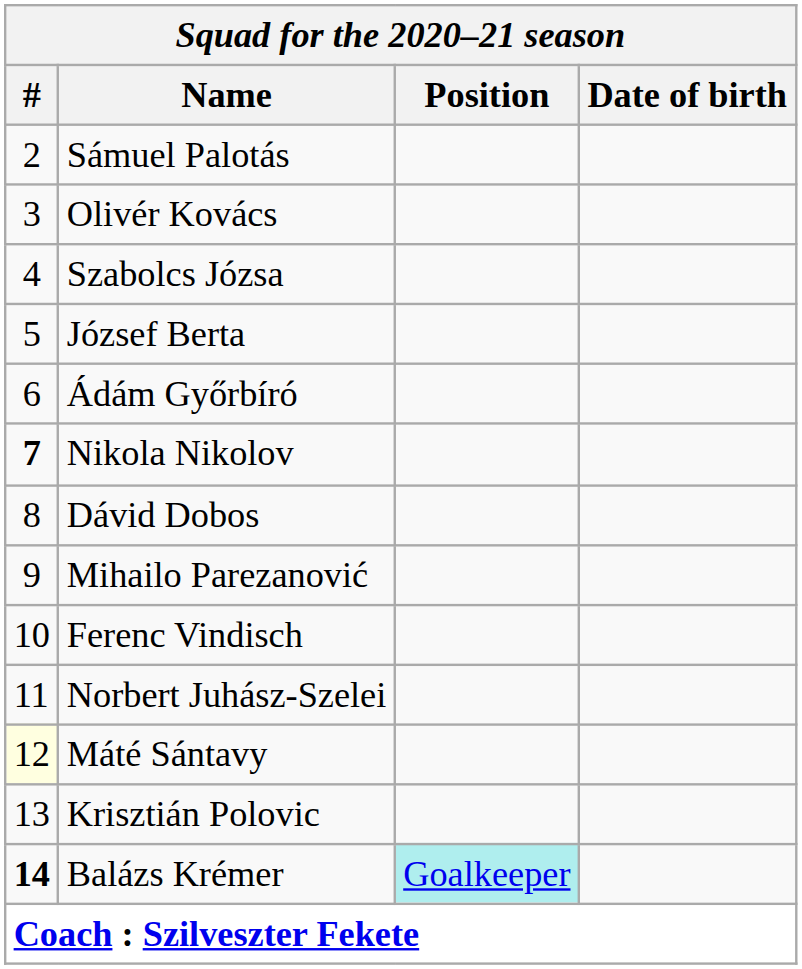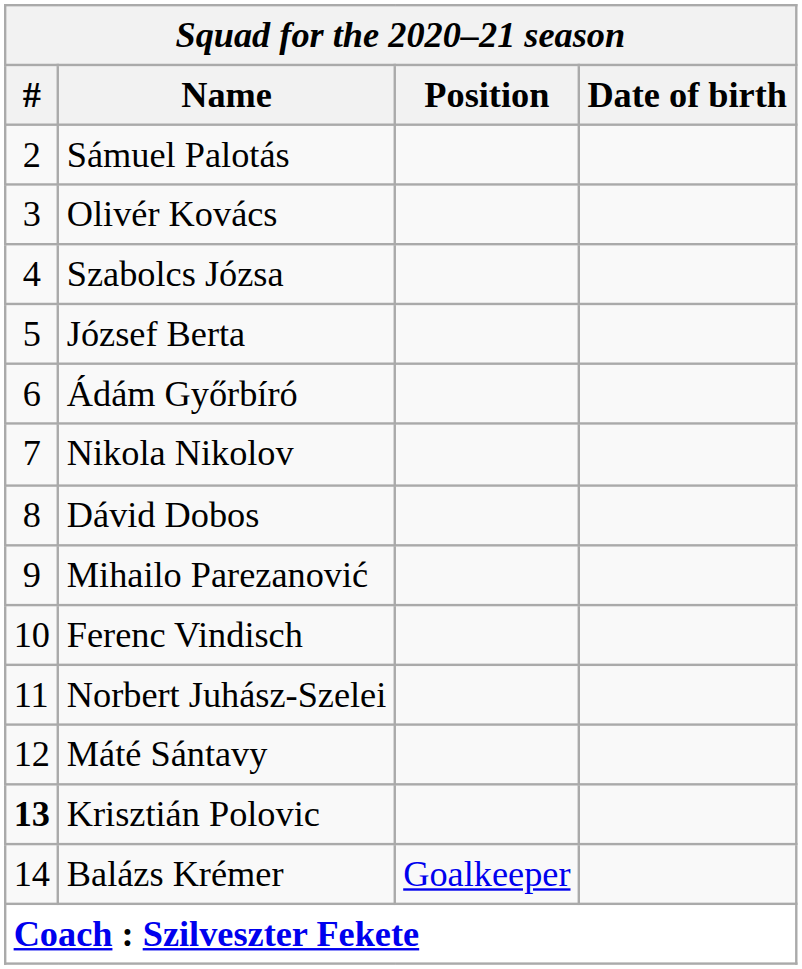(32, 453) bold -> (32, 453) normal
(32, 753) lightyellow background -> (32, 753) no background
(32, 813) normal -> (32, 813) bold
(32, 873) bold -> (32, 873) normal
(487, 873) paleturquoise background -> (487, 873) no background
